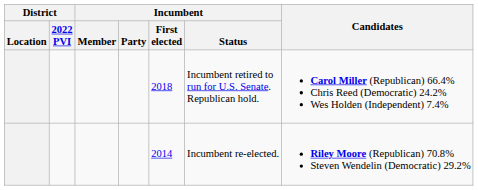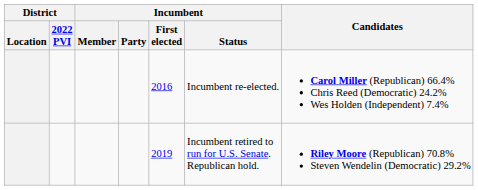(162, 86) 2018 -> (162, 86) 2016
(230, 86) Incumbent retired to run for U.S. Senate. Republican hold. -> (233, 86) Incumbent re-elected.
(162, 154) 2014 -> (162, 154) 2019
(233, 154) Incumbent re-elected. -> (230, 154) Incumbent retired to run for U.S. Senate. Republican hold.
